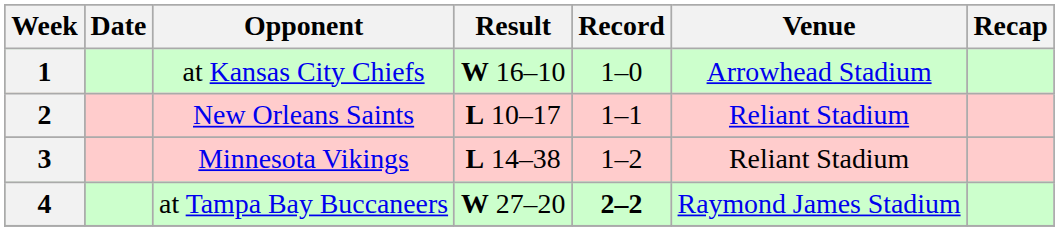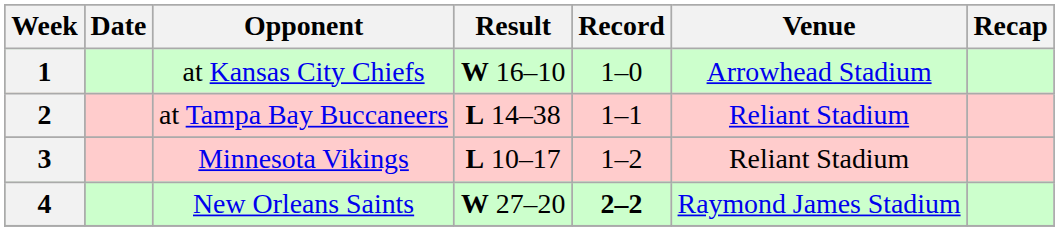(304, 114) New Orleans Saints -> (304, 114) at Tampa Bay Buccaneers
(513, 114) L 10–17 -> (513, 114) L 14–38
(513, 159) L 14–38 -> (513, 159) L 10–17
(304, 203) at Tampa Bay Buccaneers -> (304, 203) New Orleans Saints
